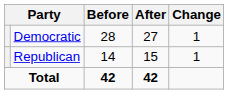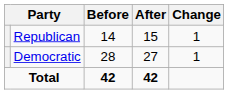rows swapped: (47, 36) <-> (47, 57)
